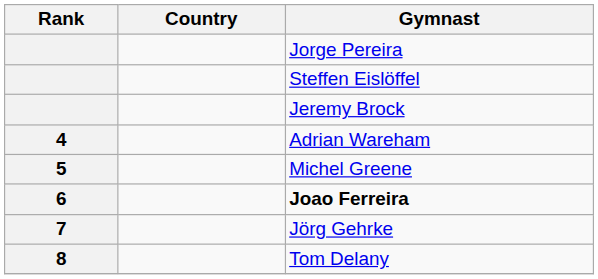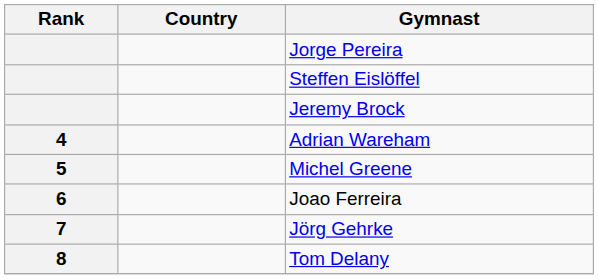(349, 199) bold -> (345, 199) normal
